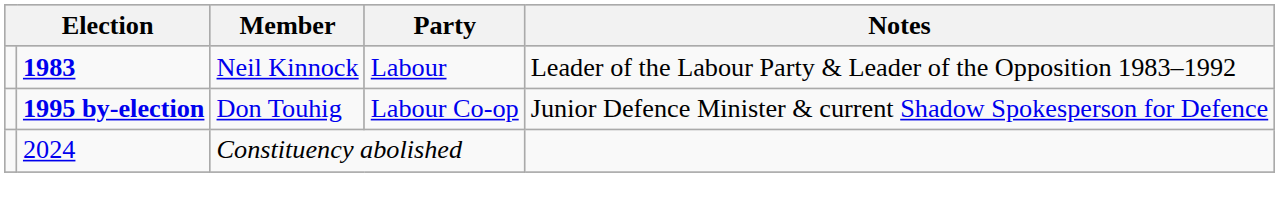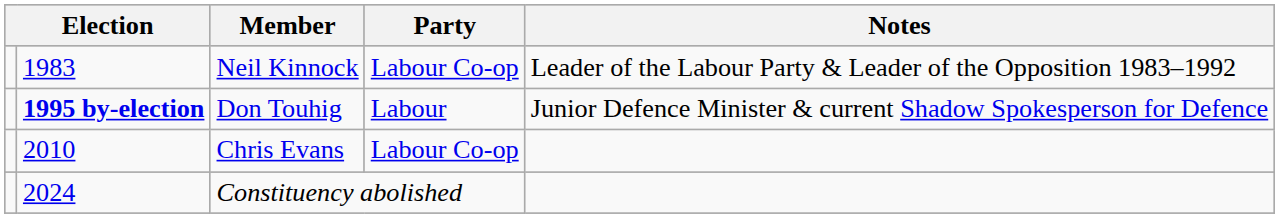(49, 66) bold -> (49, 66) normal
(409, 66) Labour -> (445, 66) Labour Co-op
(445, 108) Labour Co-op -> (409, 108) Labour
+ row: (280, 150)
